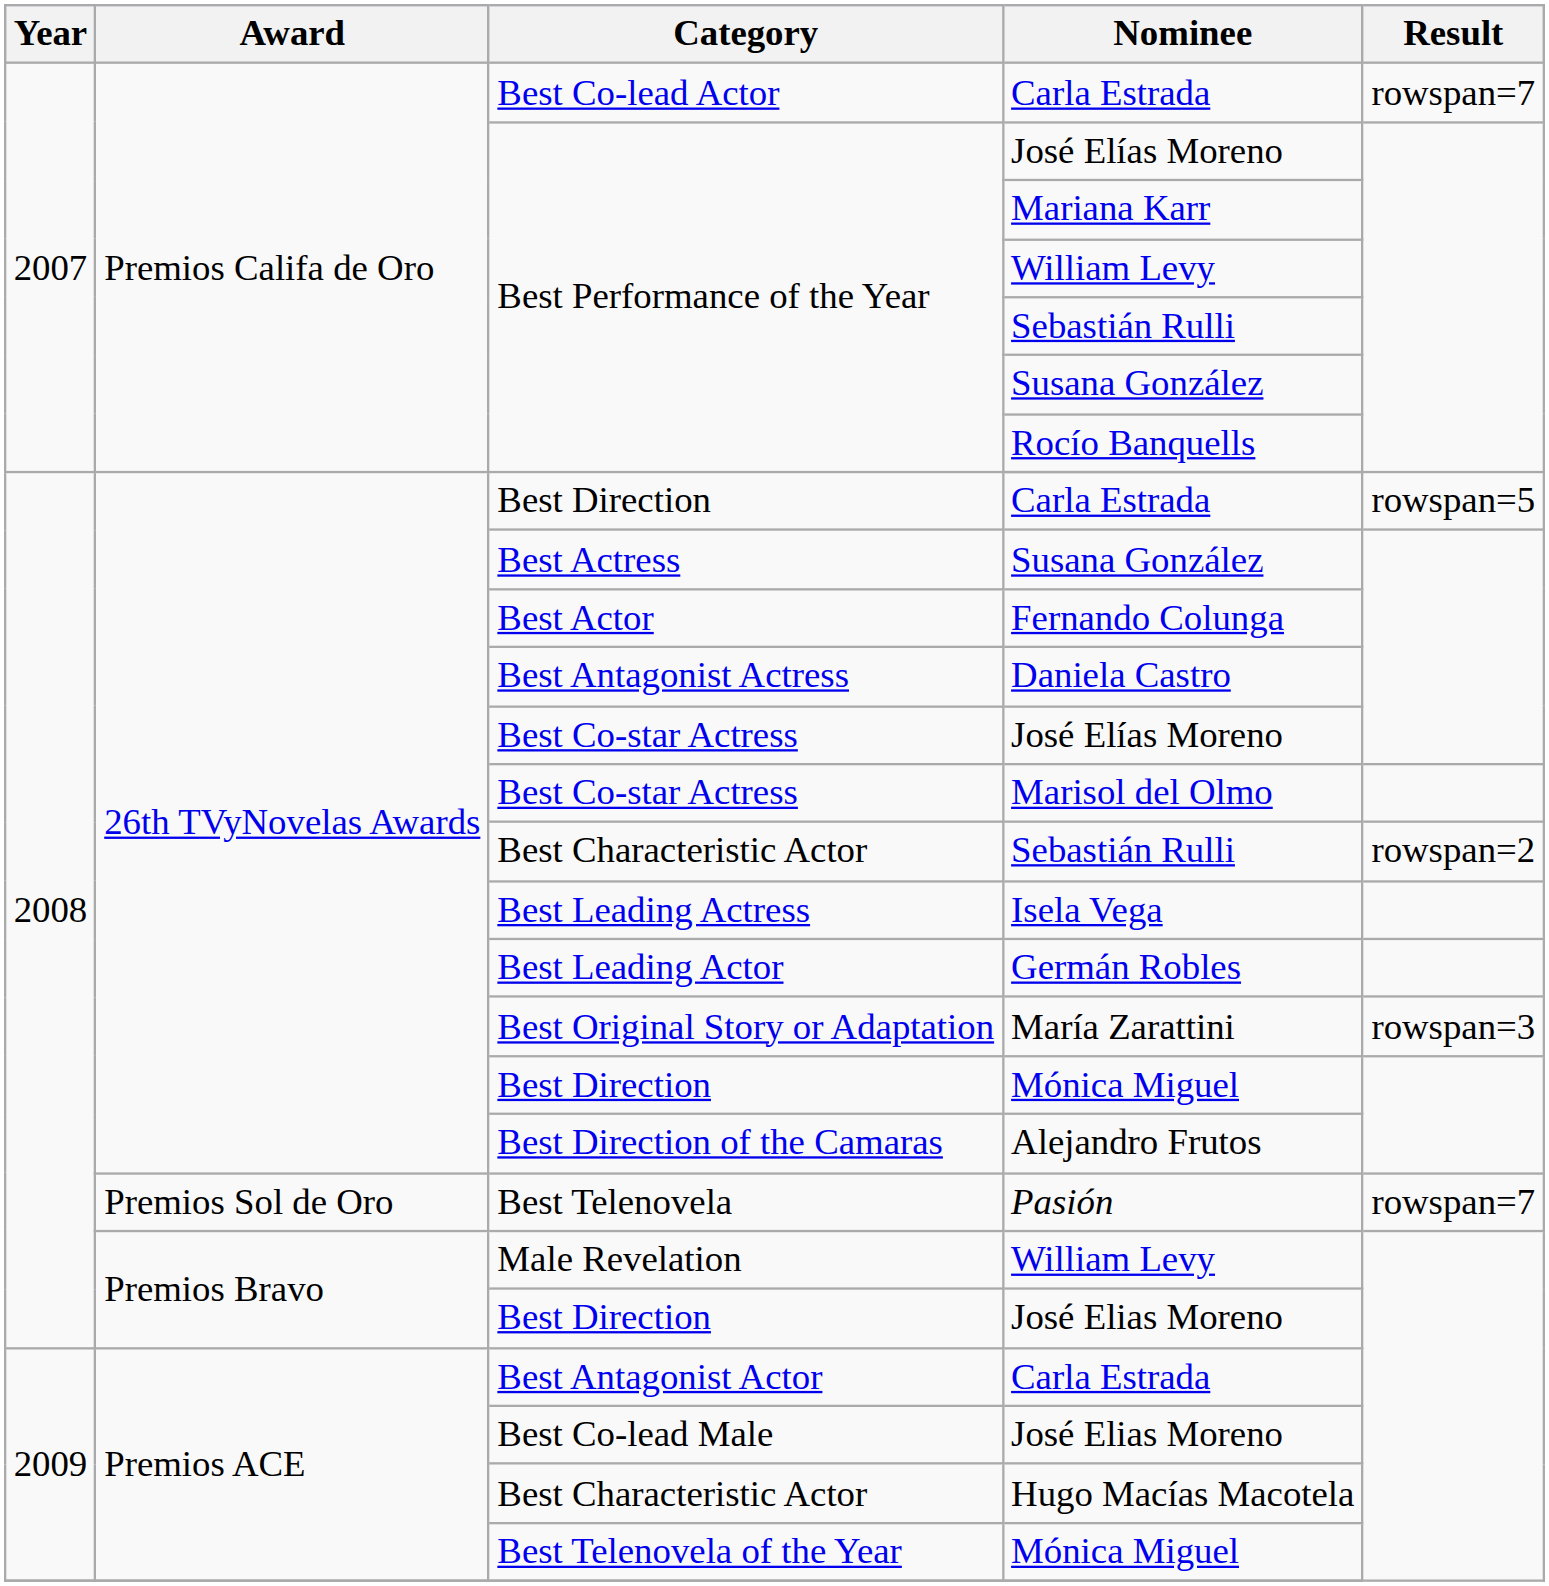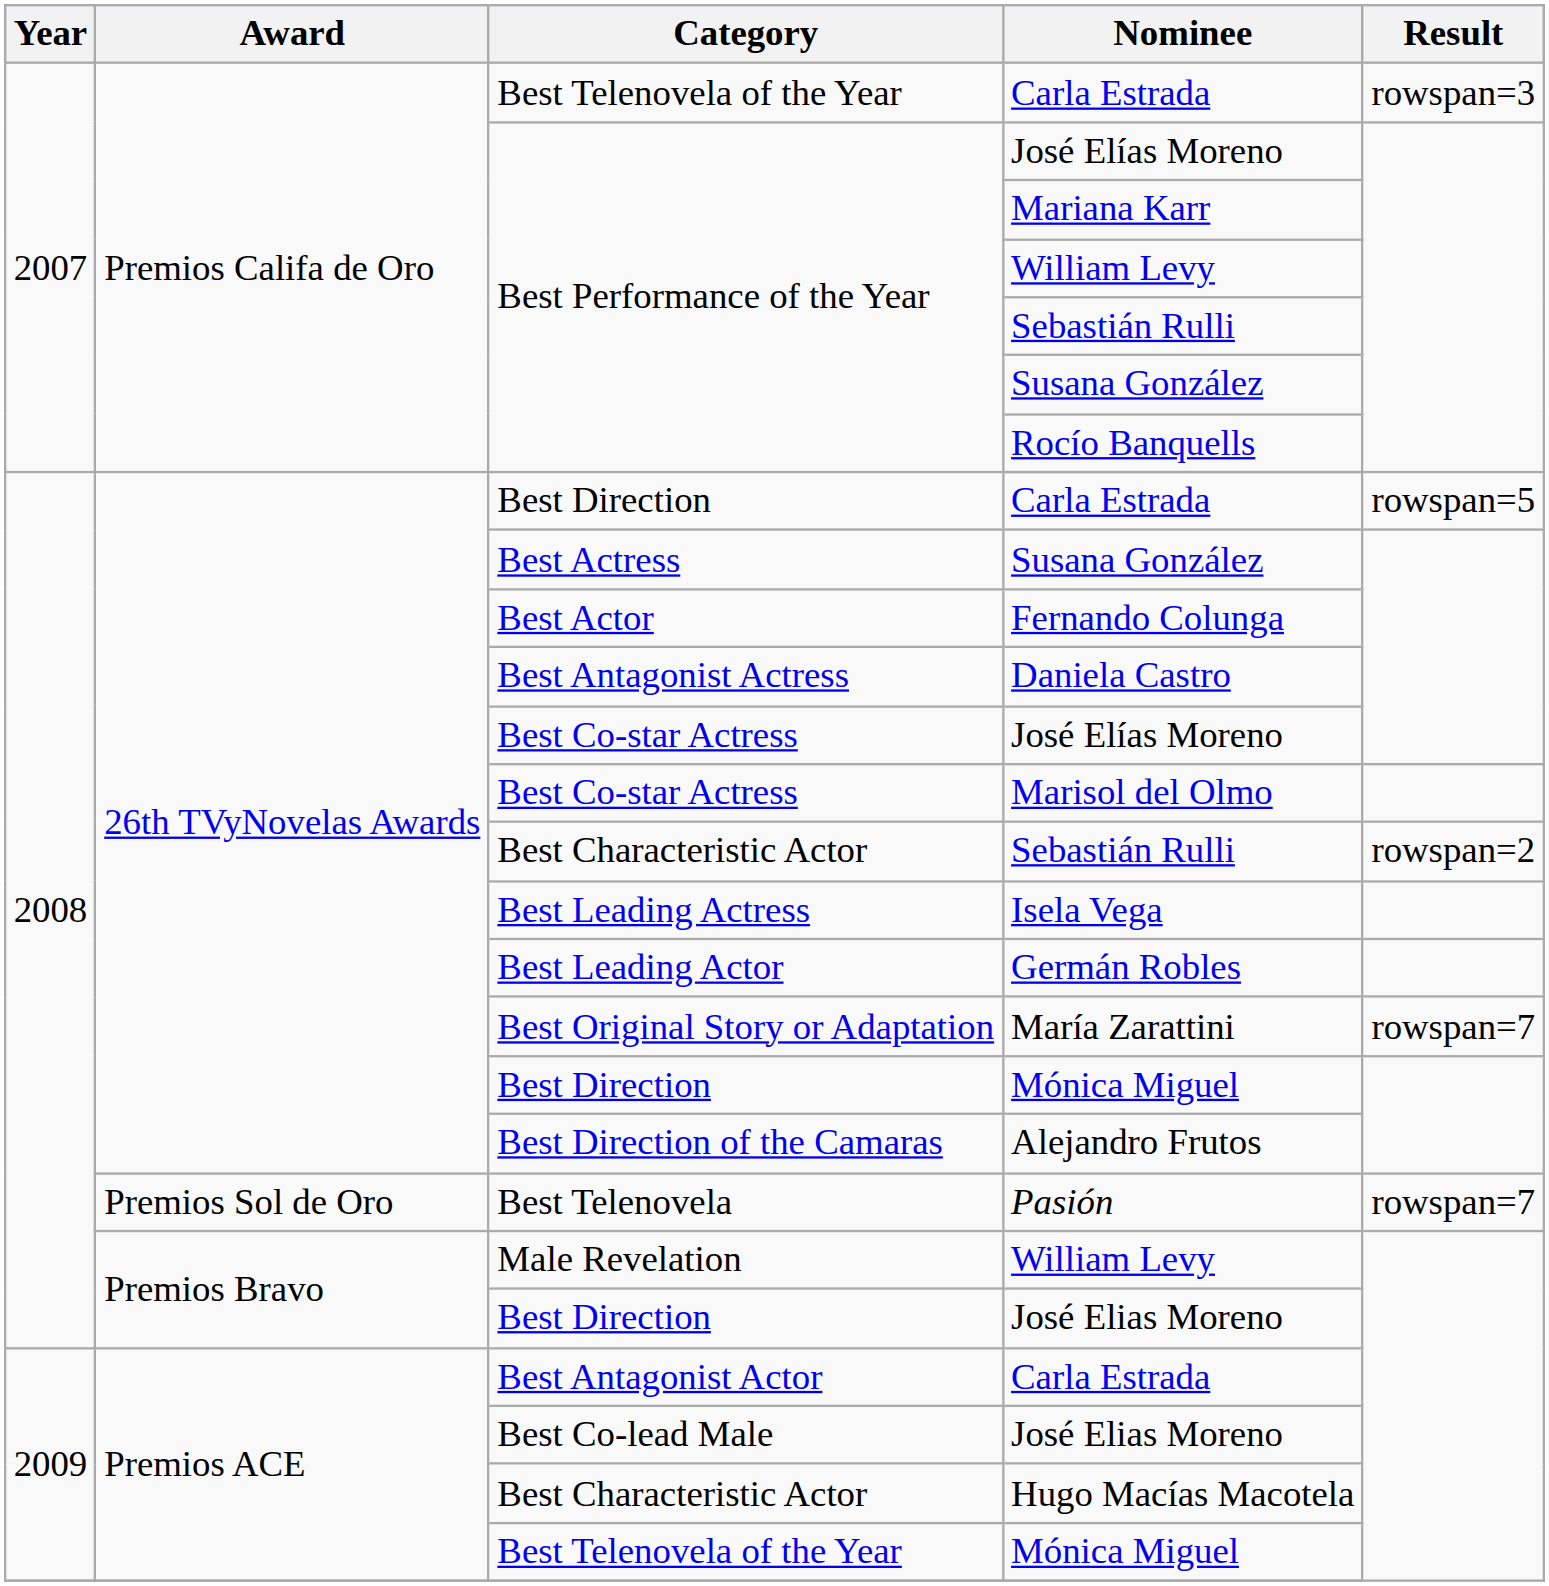(638, 92) Best Co-lead Actor -> (700, 92) Best Telenovela of the Year
(1453, 92) rowspan=7 -> (1453, 92) rowspan=3
(1453, 1025) rowspan=3 -> (1453, 1025) rowspan=7
